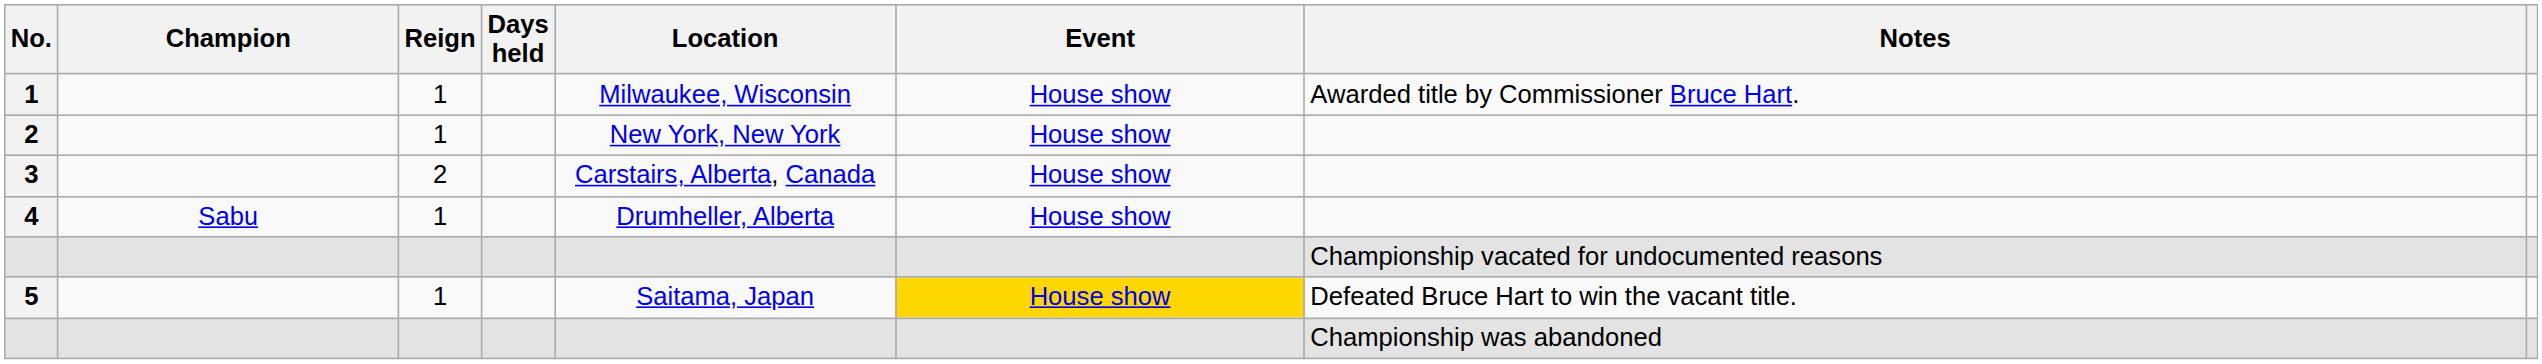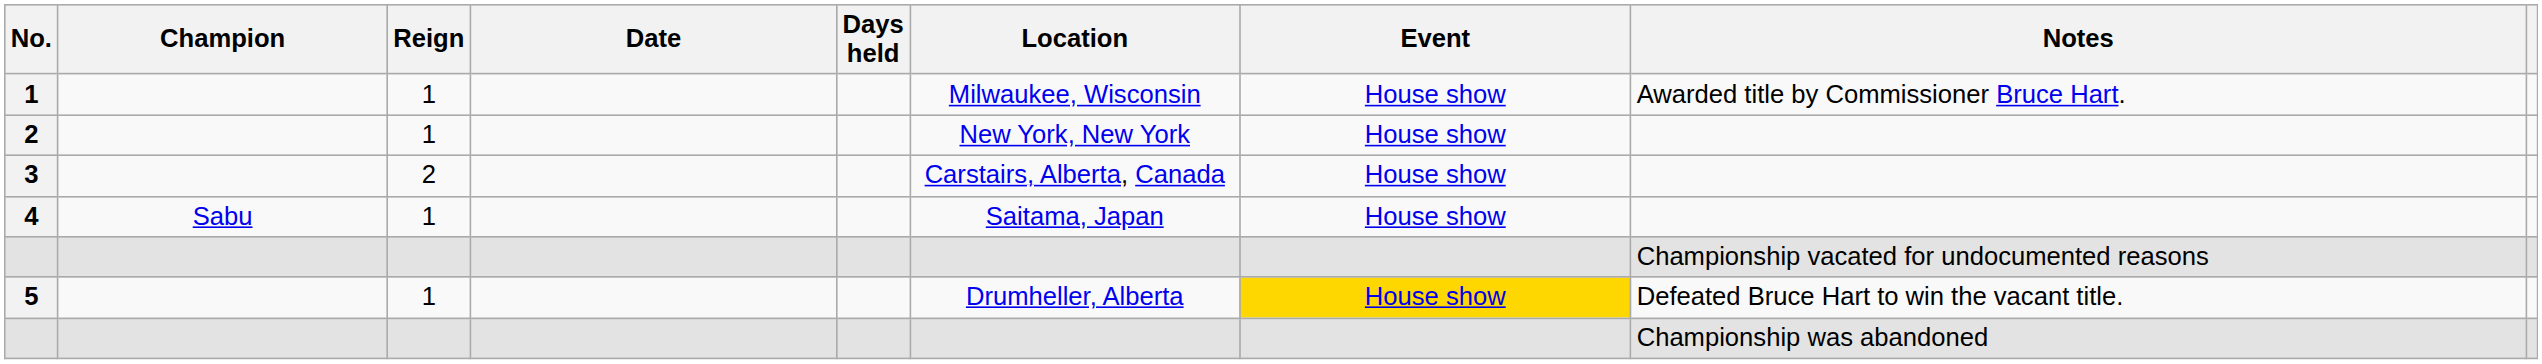+ column: (653, 39)
(725, 216) Drumheller, Alberta -> (1075, 216) Saitama, Japan
(725, 297) Saitama, Japan -> (1075, 297) Drumheller, Alberta
